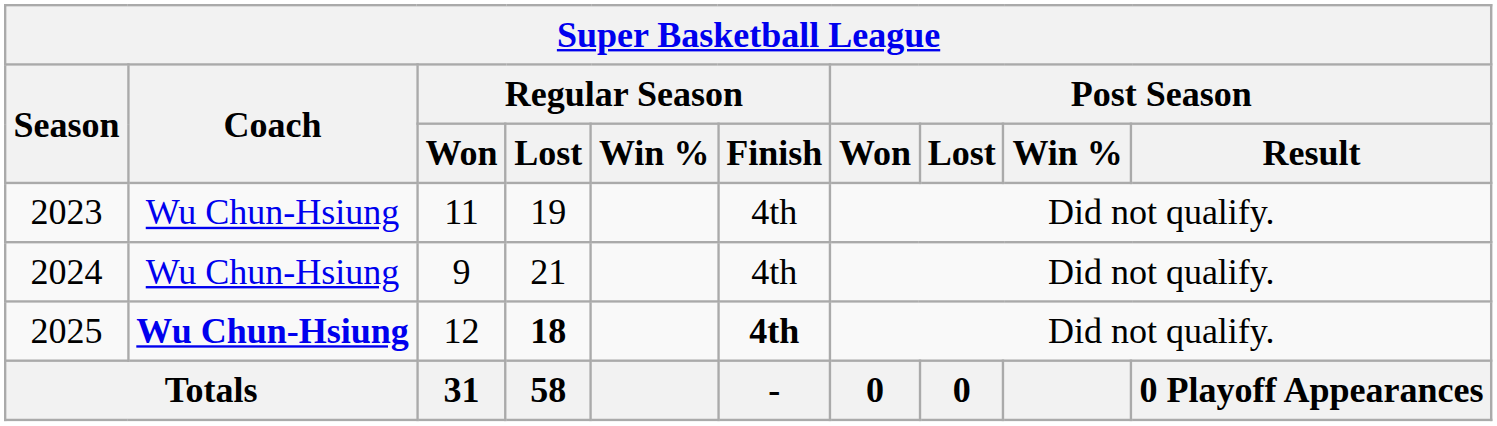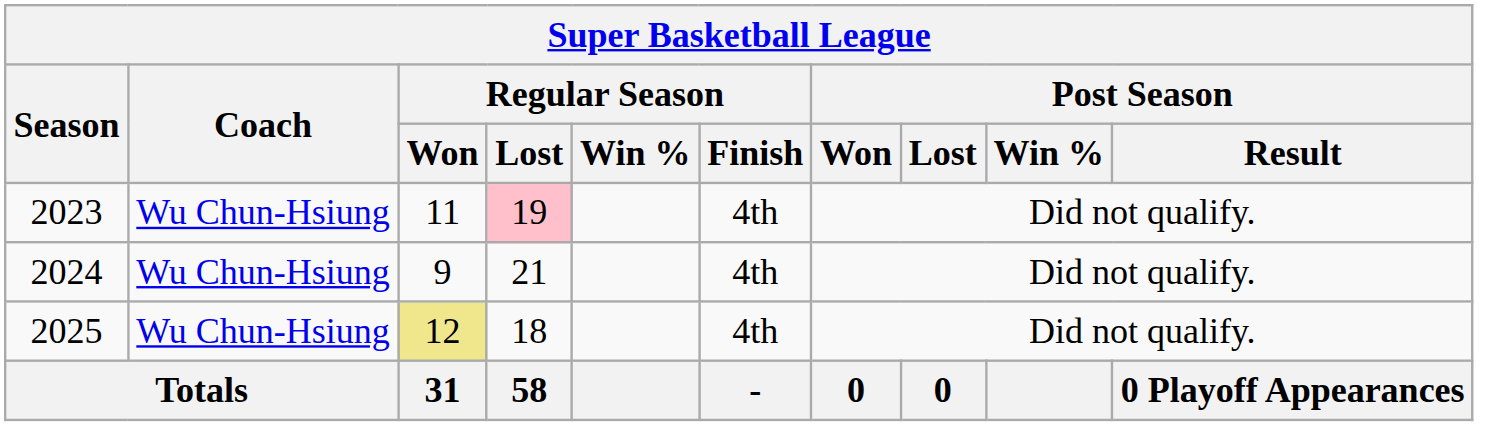(548, 212) no background -> (529, 212) pink background
(273, 331) bold -> (263, 331) normal
(461, 331) no background -> (443, 331) khaki background
(548, 331) bold -> (529, 331) normal
(774, 331) bold -> (755, 331) normal
